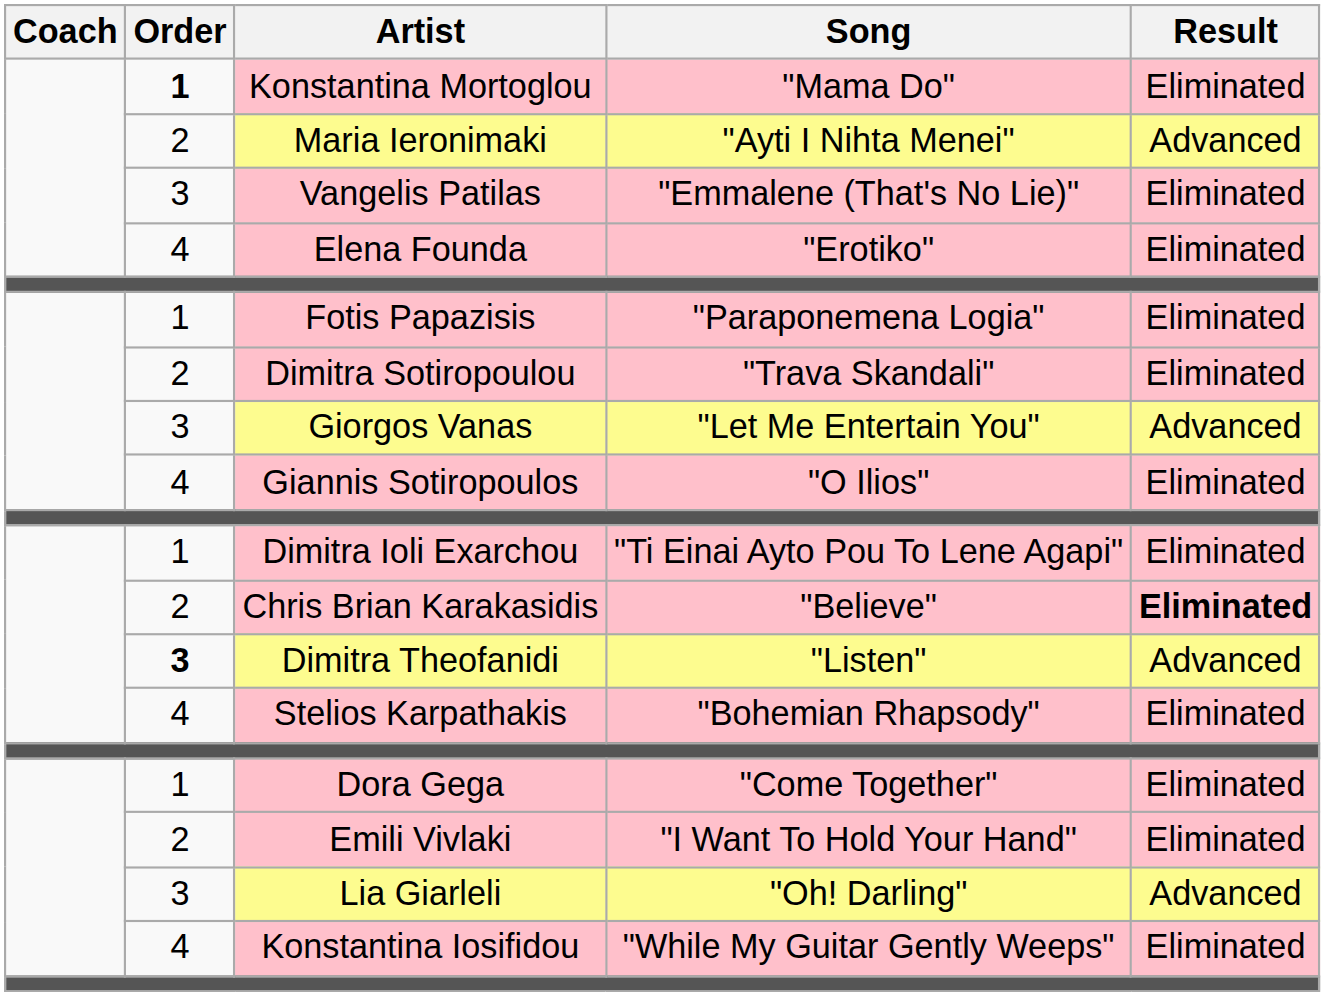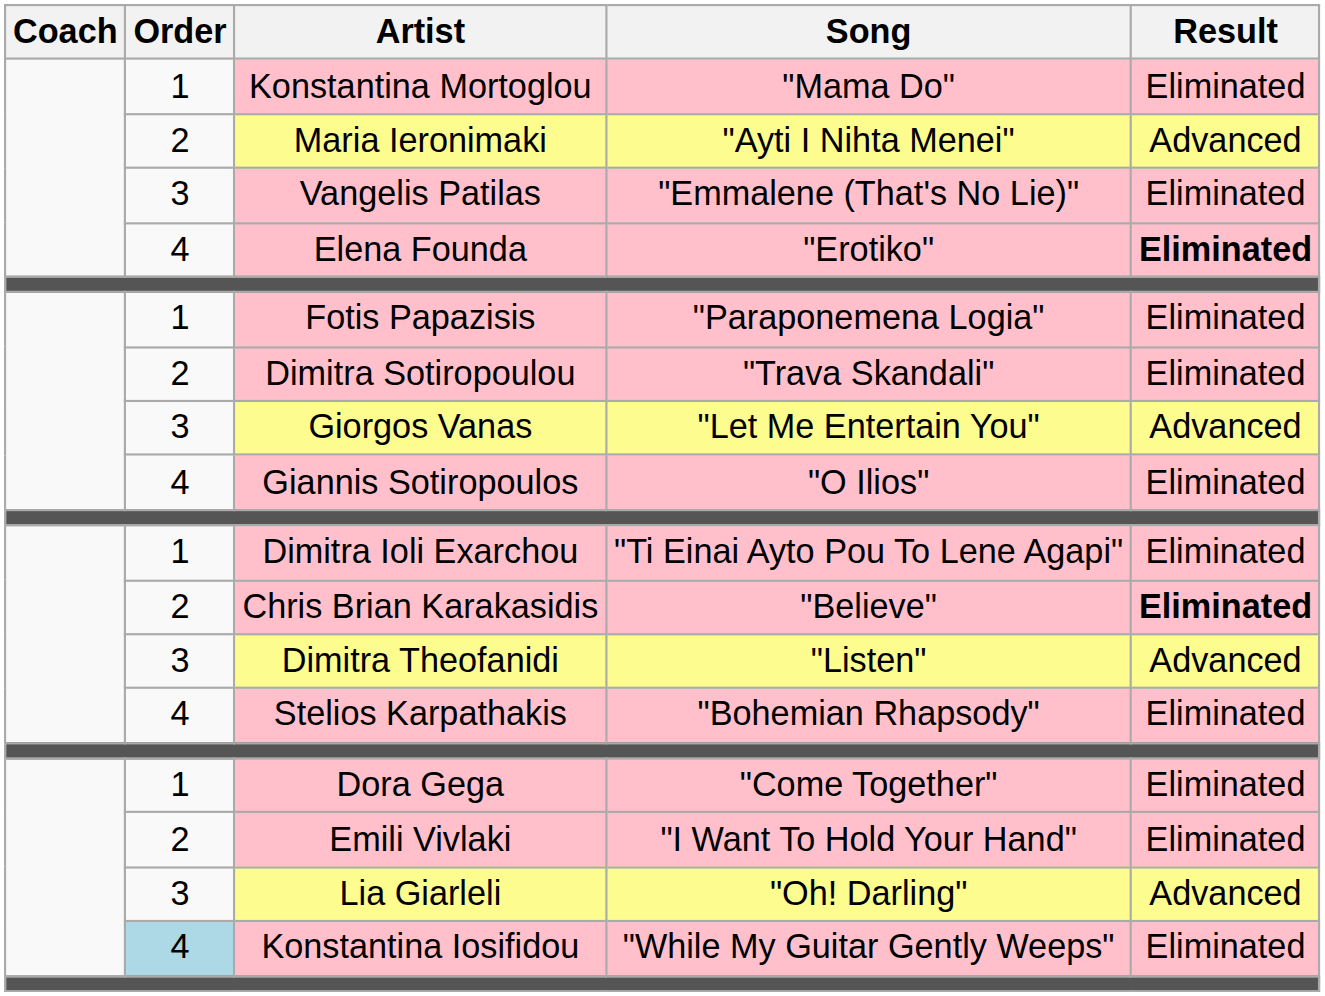(180, 85) bold -> (180, 85) normal
(1226, 248) normal -> (1226, 248) bold
(180, 660) bold -> (180, 660) normal
(180, 947) no background -> (180, 947) lightblue background
